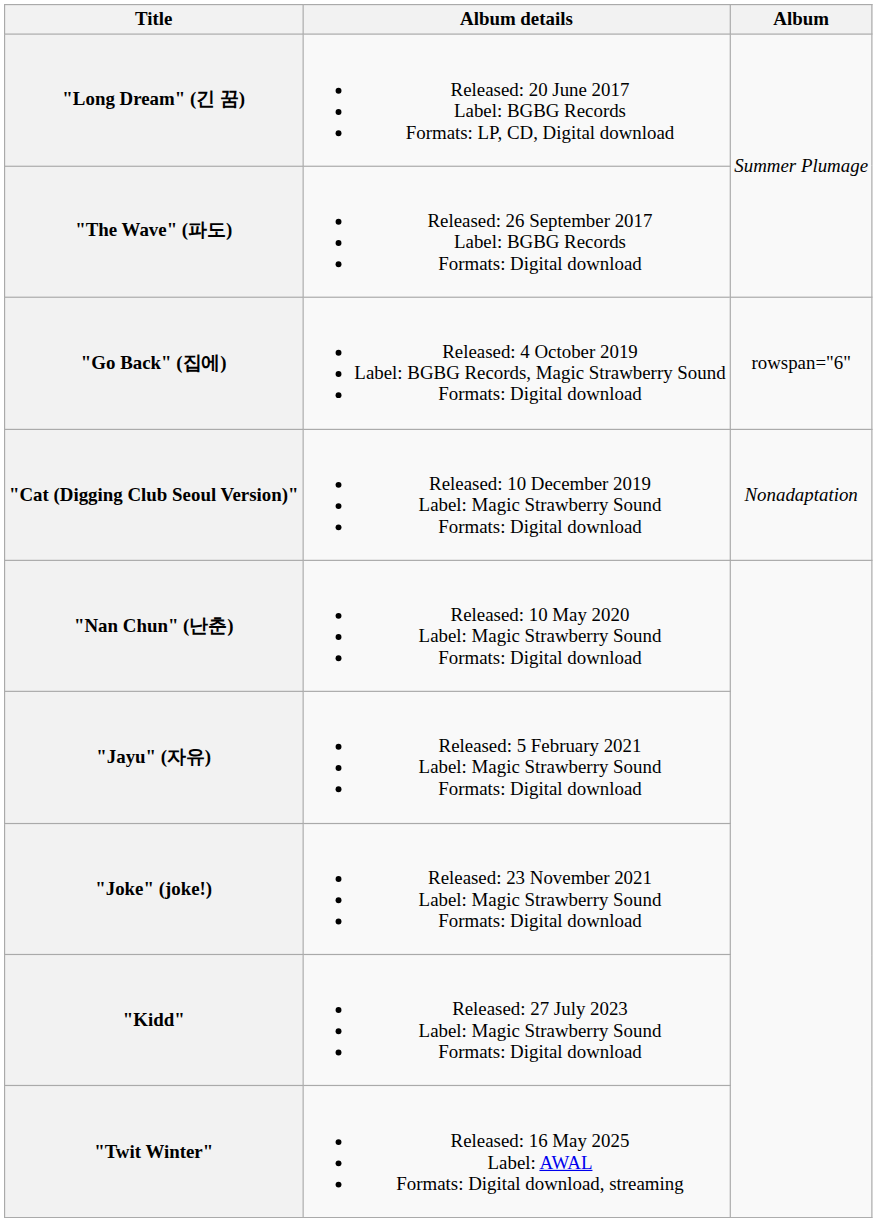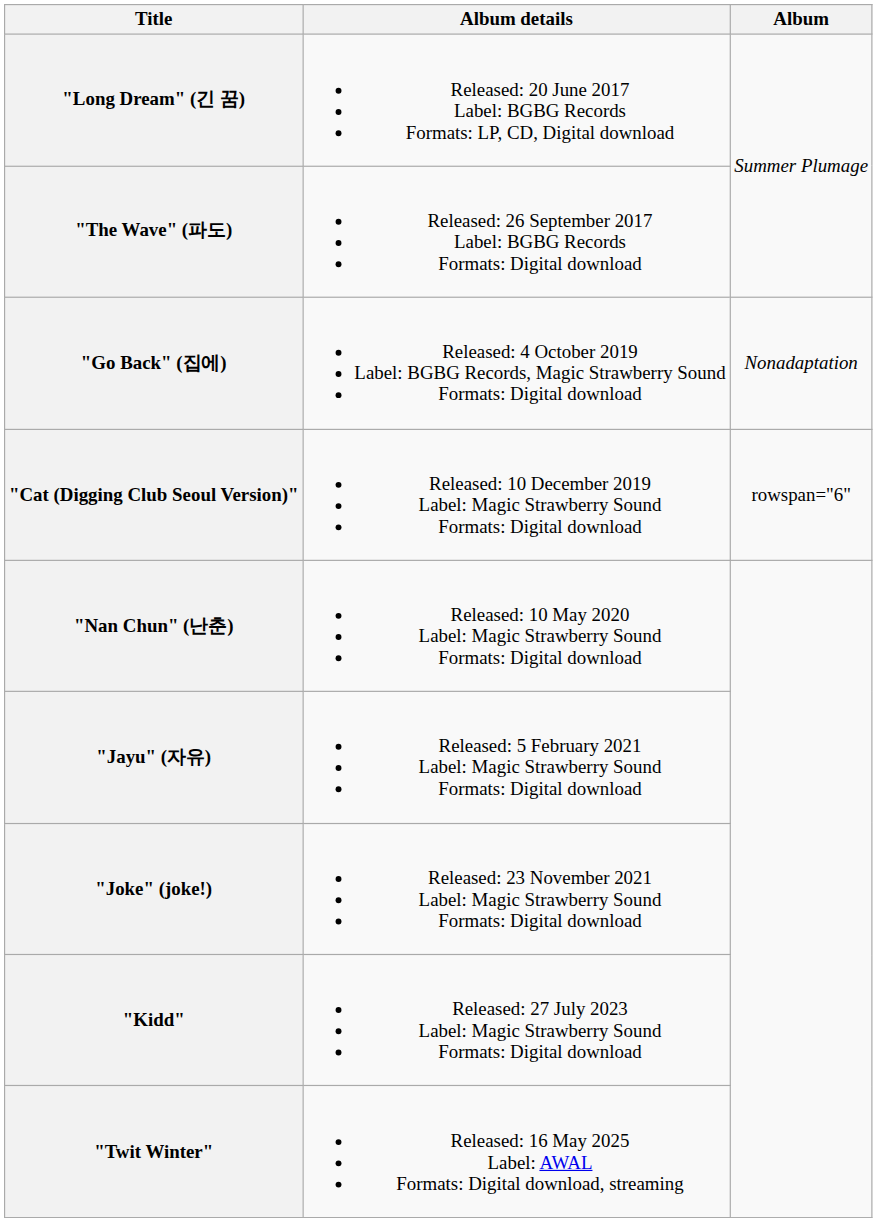(801, 362) rowspan="6" -> (801, 362) Nonadaptation
(801, 494) Nonadaptation -> (801, 494) rowspan="6"
